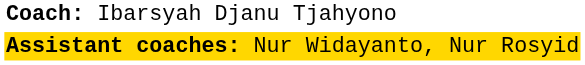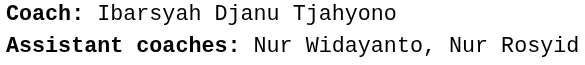(293, 46) gold background -> (293, 46) no background
